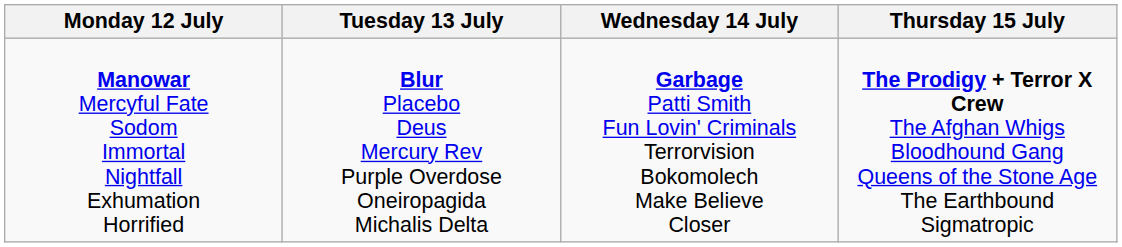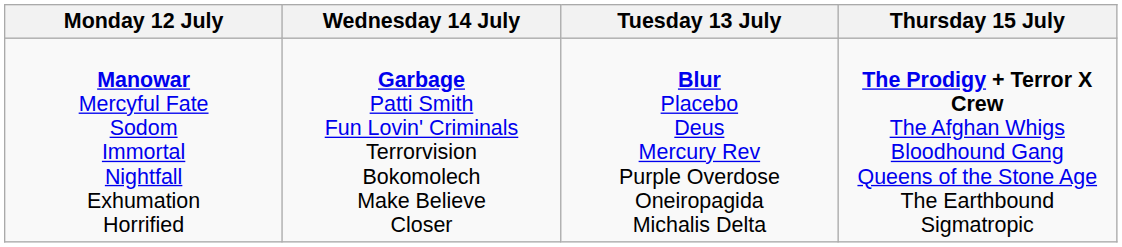columns swapped: (421, 21) <-> (699, 21)
